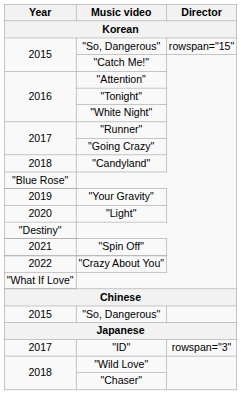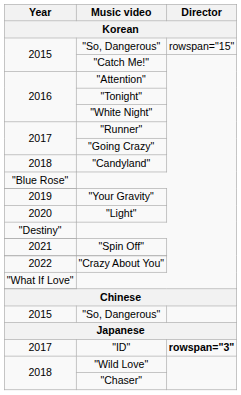(202, 347) normal -> (202, 347) bold
